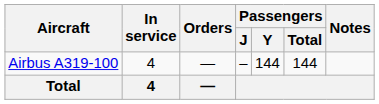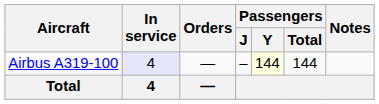(151, 63) no background -> (151, 63) lavender background
(267, 63) no background -> (267, 63) lightyellow background
